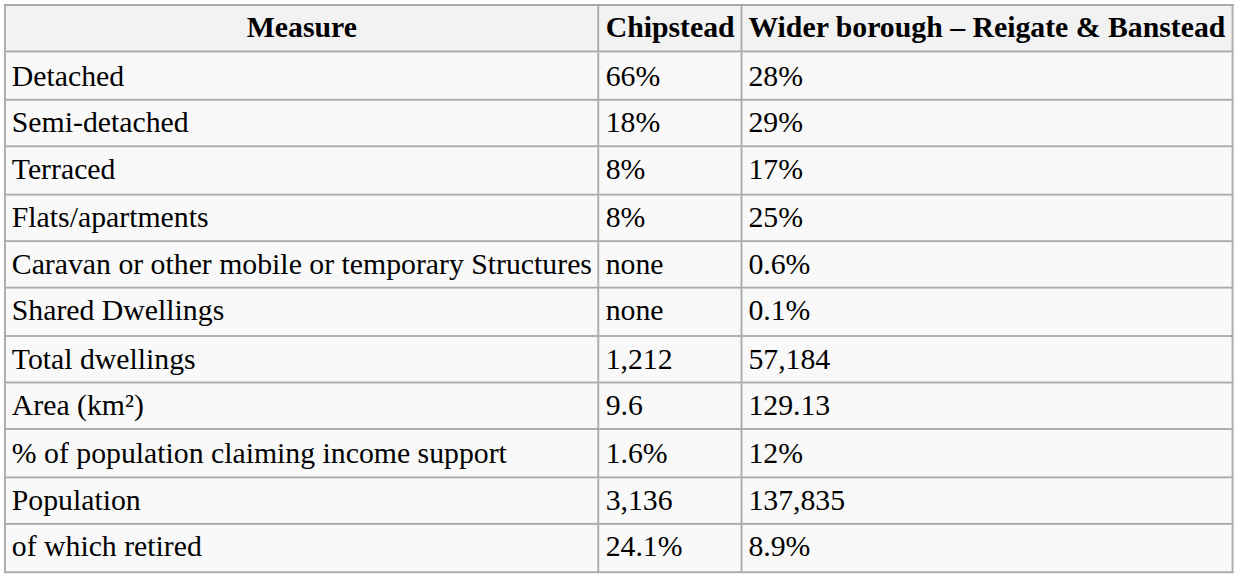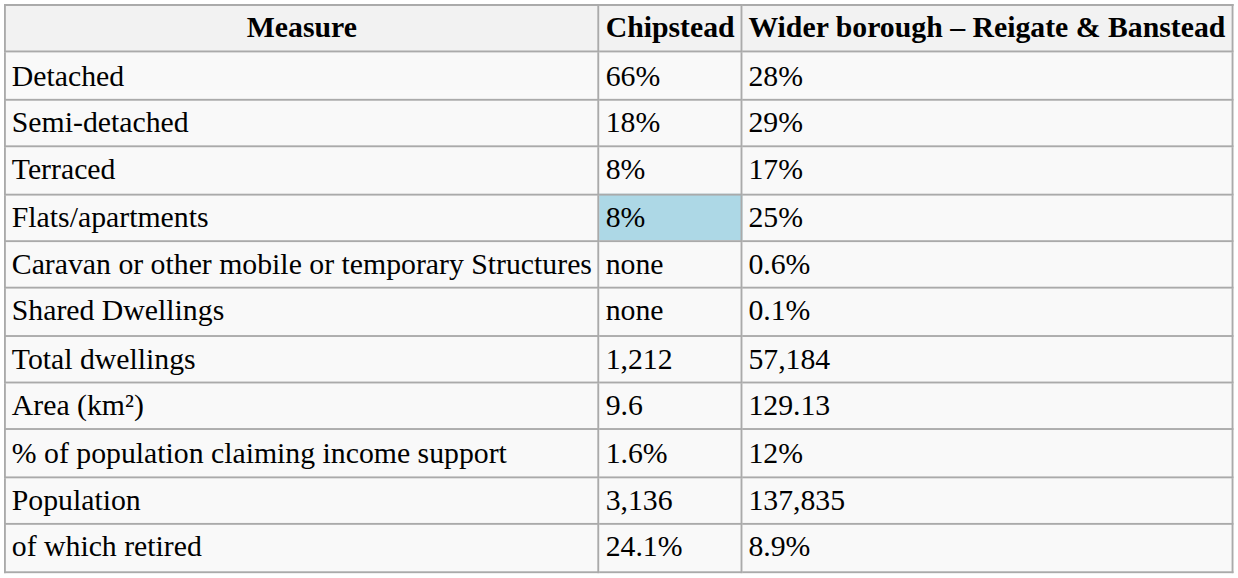(625, 216) no background -> (625, 216) lightblue background
